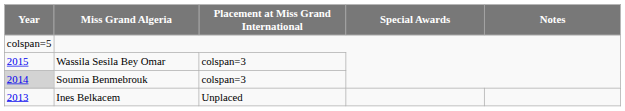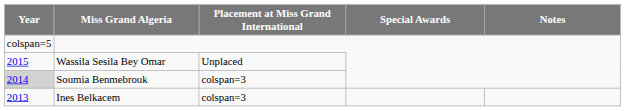(224, 61) colspan=3 -> (222, 61) Unplaced
(222, 97) Unplaced -> (224, 97) colspan=3
